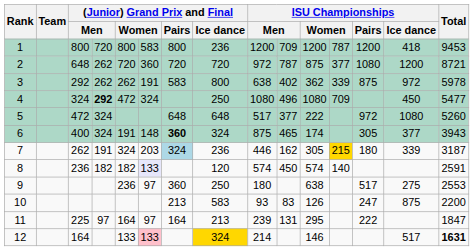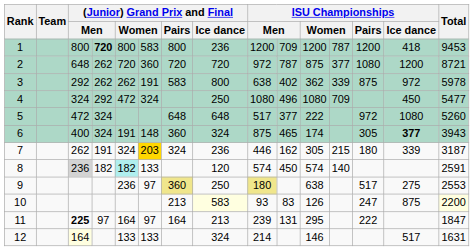(103, 47) normal -> (103, 47) bold
(103, 99) bold -> (103, 99) normal
(177, 133) bold -> (177, 133) normal
(411, 133) normal -> (411, 133) bold
(150, 151) no background -> (150, 151) gold background
(177, 151) lightblue background -> (177, 151) no background
(341, 151) gold background -> (341, 151) no background
(80, 168) no background -> (80, 168) lightgrey background
(127, 168) no background -> (127, 168) paleturquoise background
(150, 168) lavender background -> (150, 168) no background
(177, 185) no background -> (177, 185) khaki background
(262, 185) no background -> (262, 185) khaki background
(220, 202) no background -> (220, 202) lightyellow background
(454, 202) no background -> (454, 202) lightyellow background
(80, 220) normal -> (80, 220) bold
(80, 237) no background -> (80, 237) lightyellow background
(150, 237) pink background -> (150, 237) no background
(220, 237) gold background -> (220, 237) no background
(454, 237) bold -> (454, 237) normal
